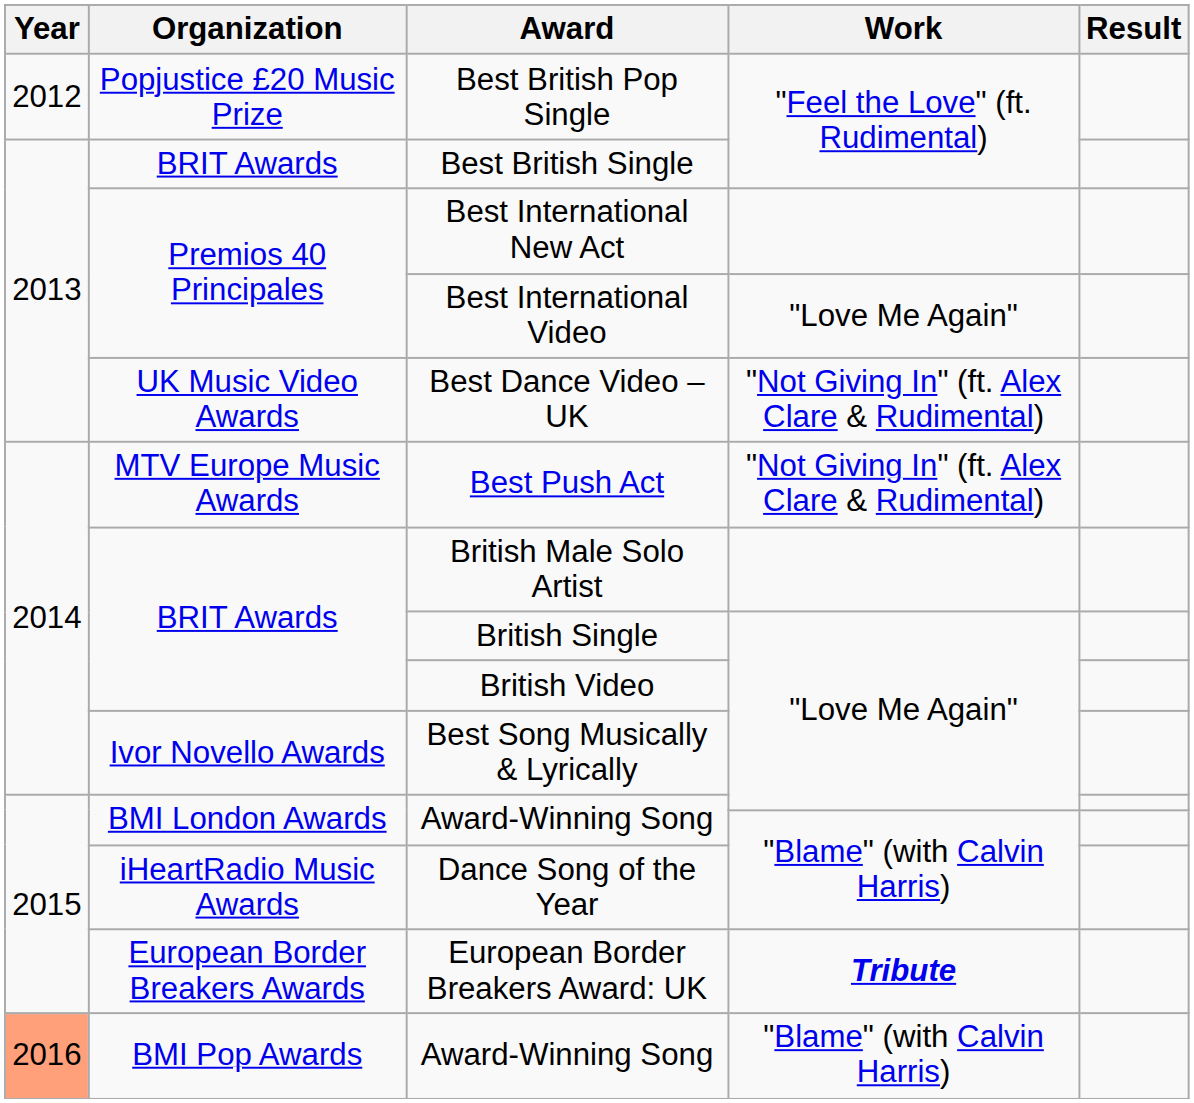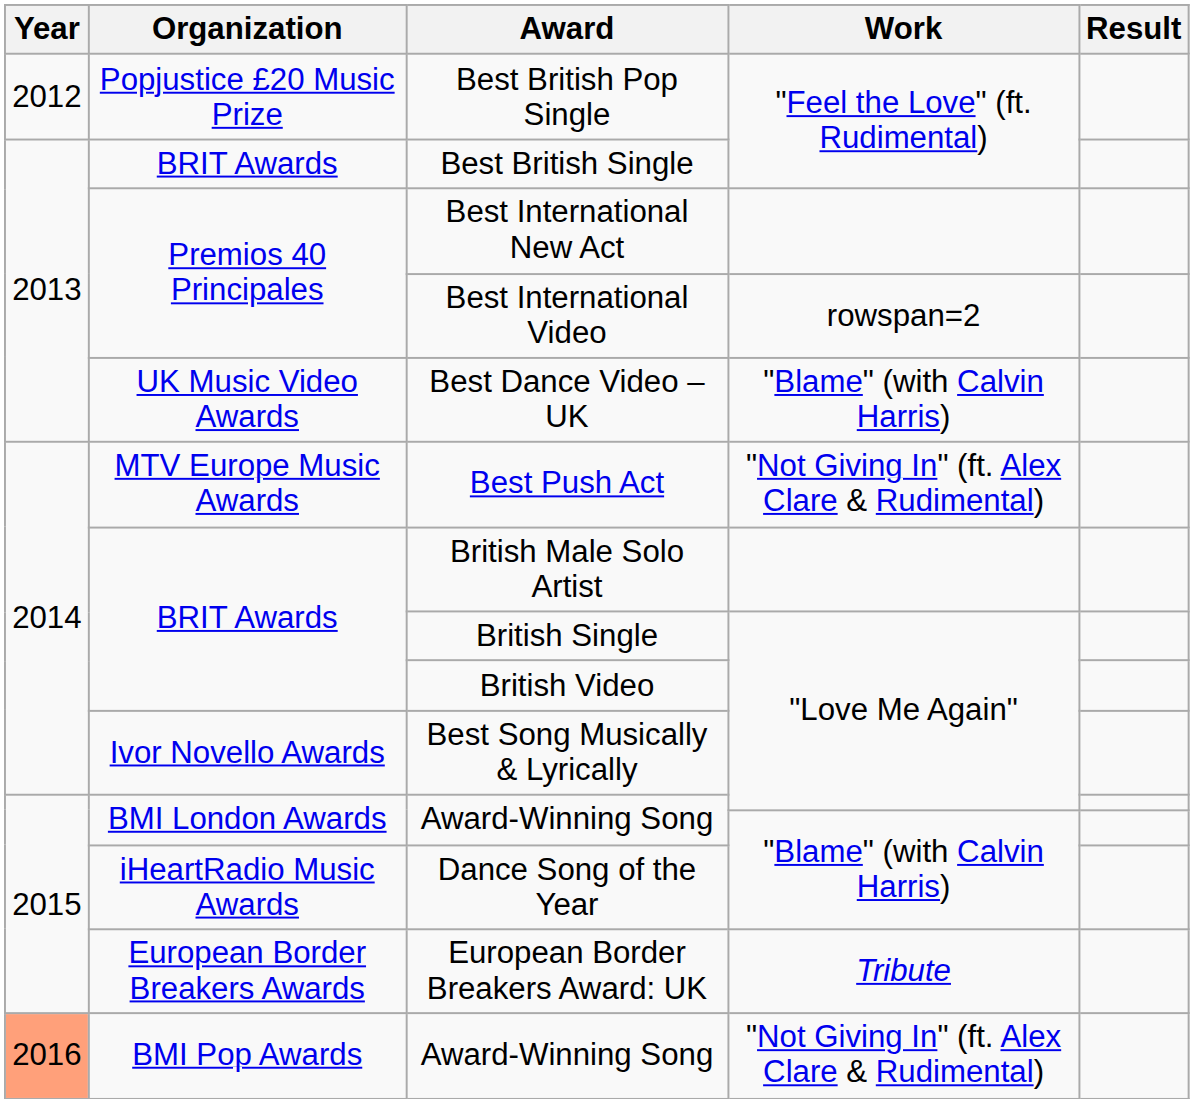(904, 314) "Love Me Again" -> (904, 314) rowspan=2
(904, 399) "Not Giving In" (ft. Alex Clare & Rudimental) -> (904, 399) "Blame" (with Calvin Harris)
(904, 970) bold -> (904, 970) normal
(904, 1055) "Blame" (with Calvin Harris) -> (904, 1055) "Not Giving In" (ft. Alex Clare & Rudimental)
